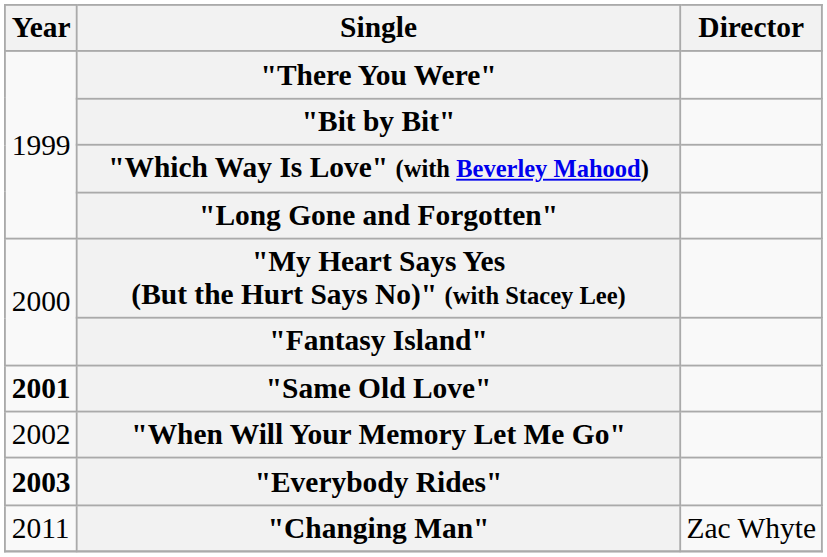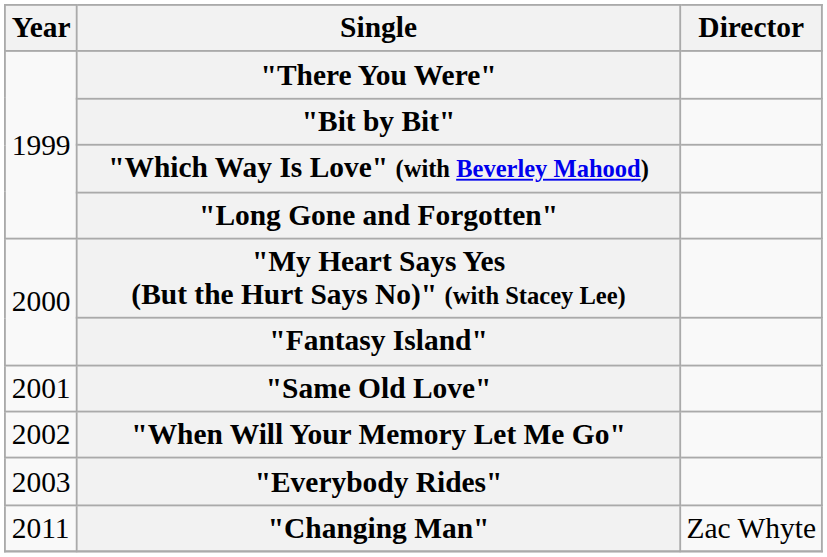(41, 387) bold -> (41, 387) normal
(41, 481) bold -> (41, 481) normal
